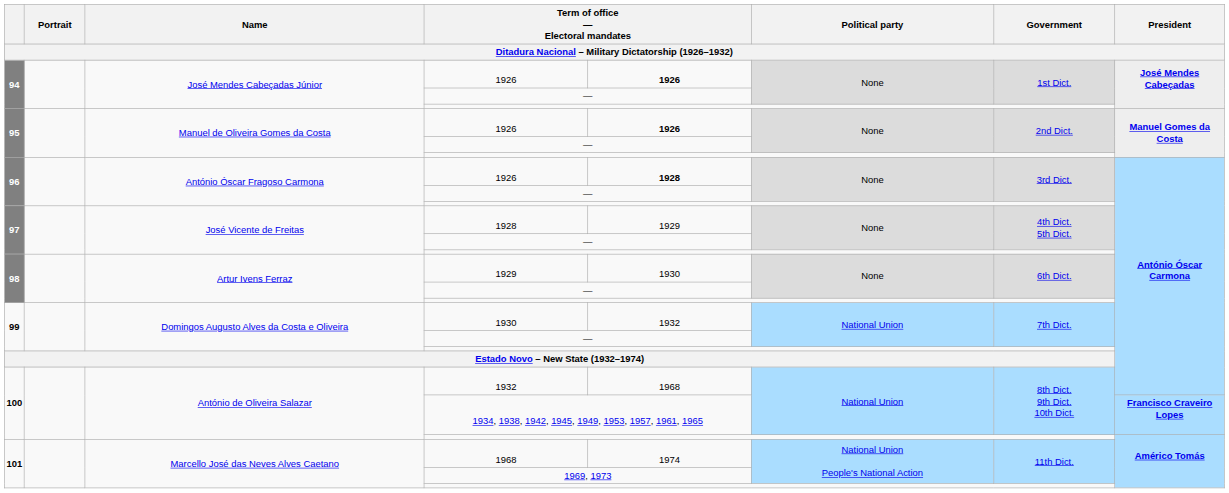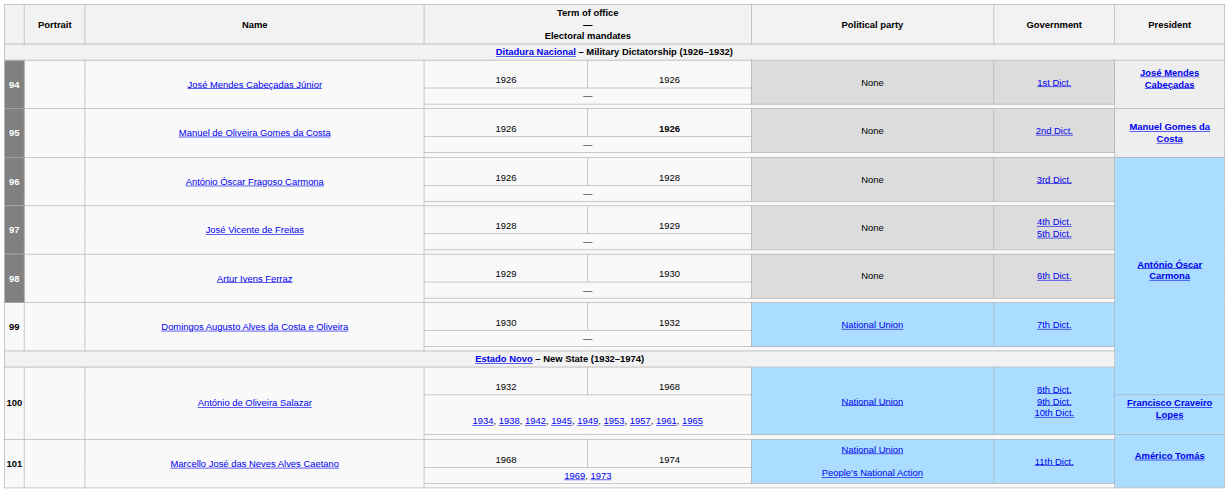(670, 80) bold -> (670, 80) normal
(670, 177) bold -> (670, 177) normal
